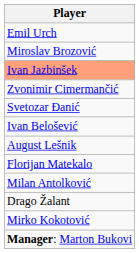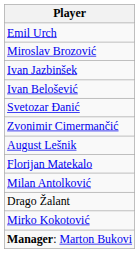(42, 70) lightsalmon background -> (42, 70) no background
(63, 88) Zvonimir Cimermančić -> (42, 88) Ivan Belošević
(42, 126) Ivan Belošević -> (63, 126) Zvonimir Cimermančić
